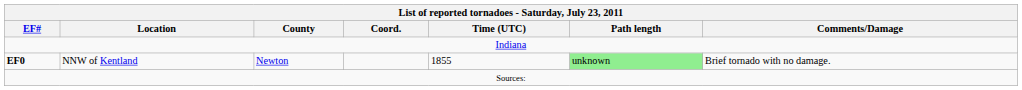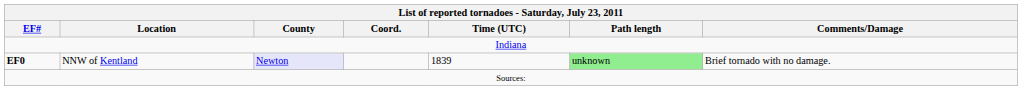(272, 61) no background -> (272, 61) lavender background
(441, 61) 1855 -> (441, 61) 1839
